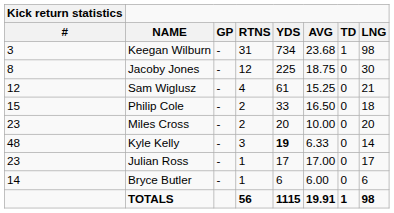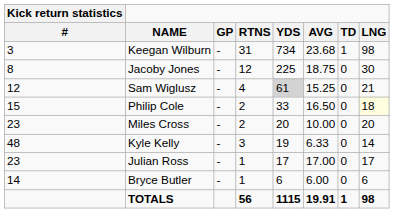(282, 87) no background -> (282, 87) lightgrey background
(368, 106) no background -> (368, 106) lightyellow background
(282, 143) bold -> (282, 143) normal
